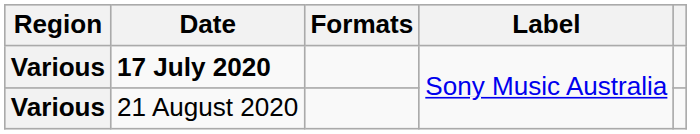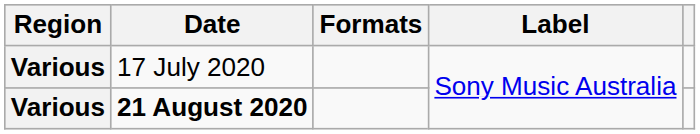(194, 66) bold -> (191, 66) normal
(208, 107) normal -> (212, 107) bold
